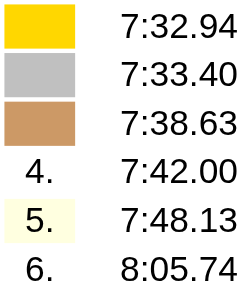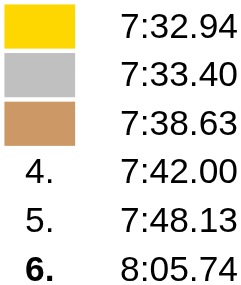(40, 220) lightyellow background -> (40, 220) no background
(40, 269) normal -> (40, 269) bold
